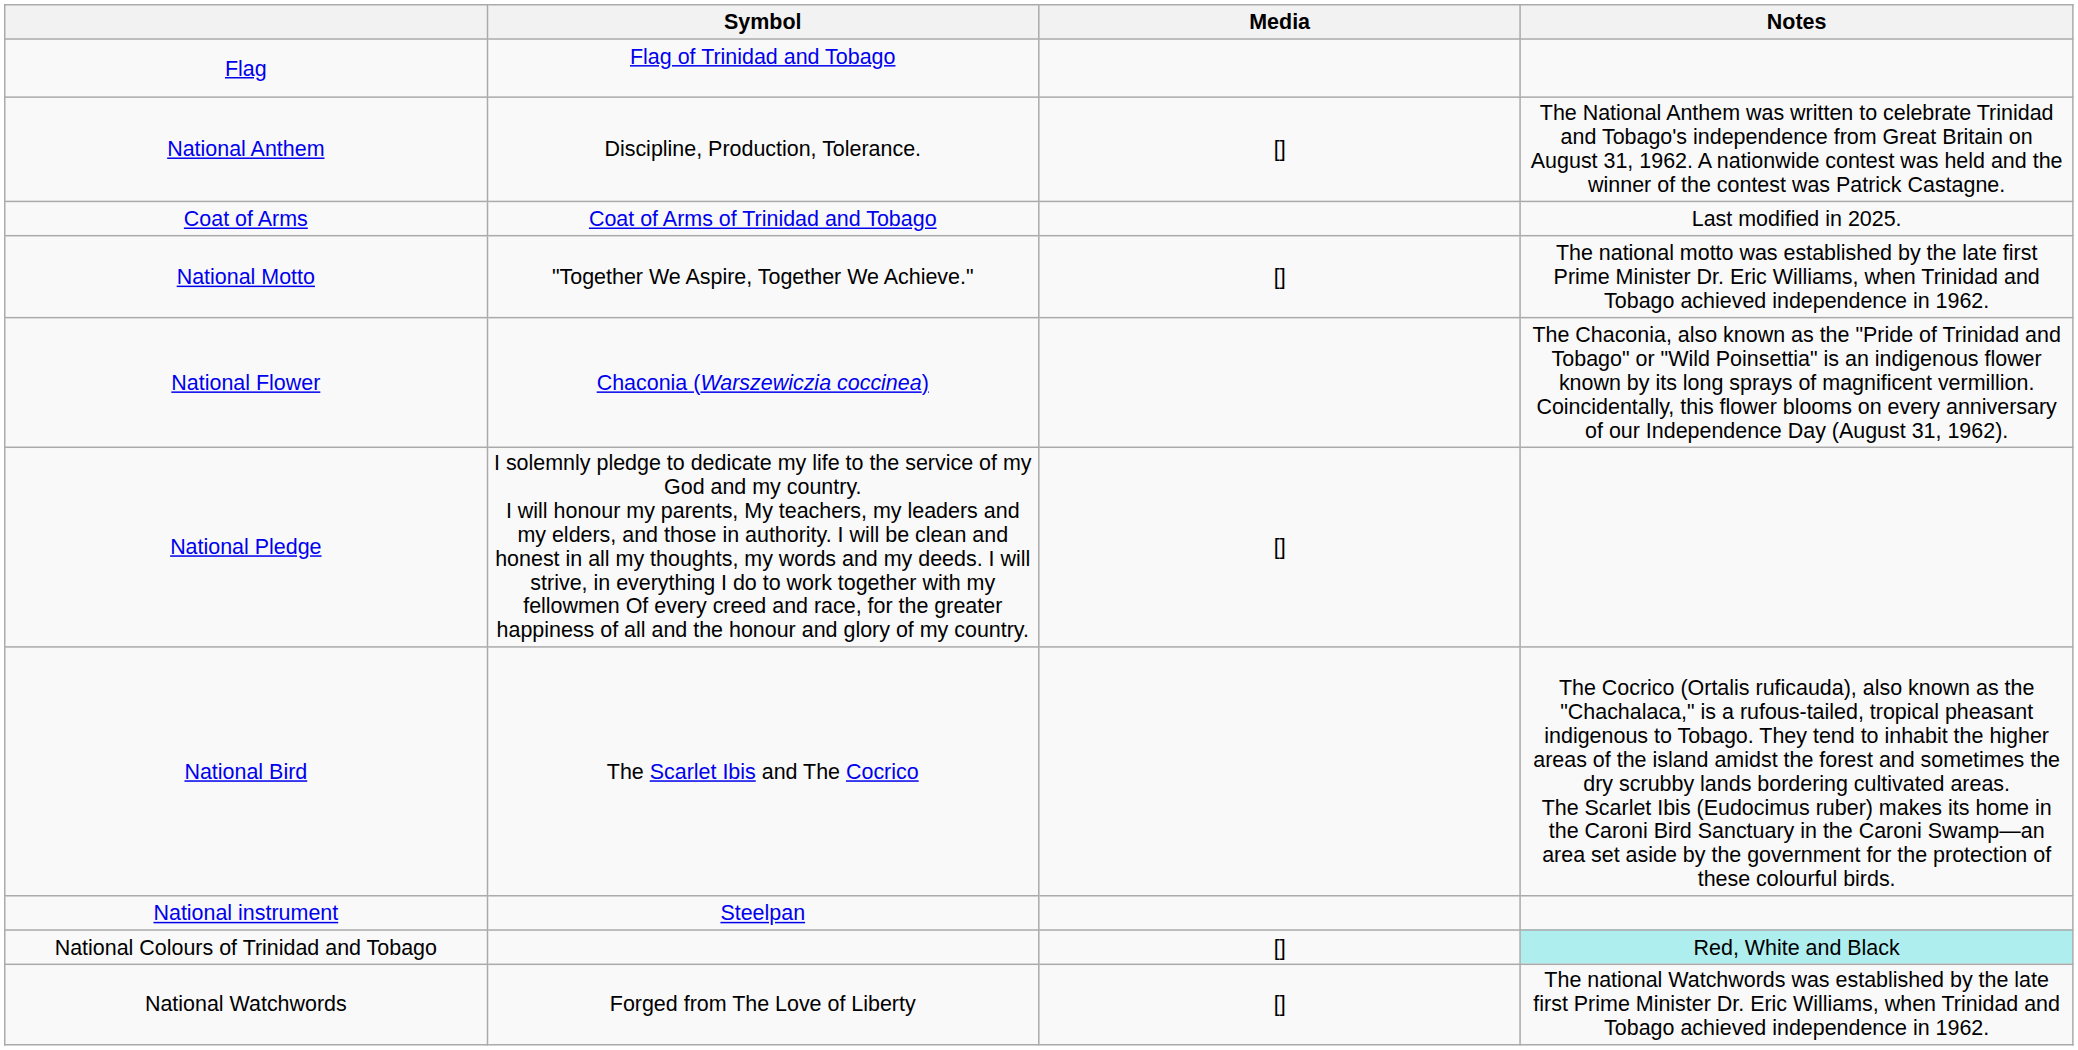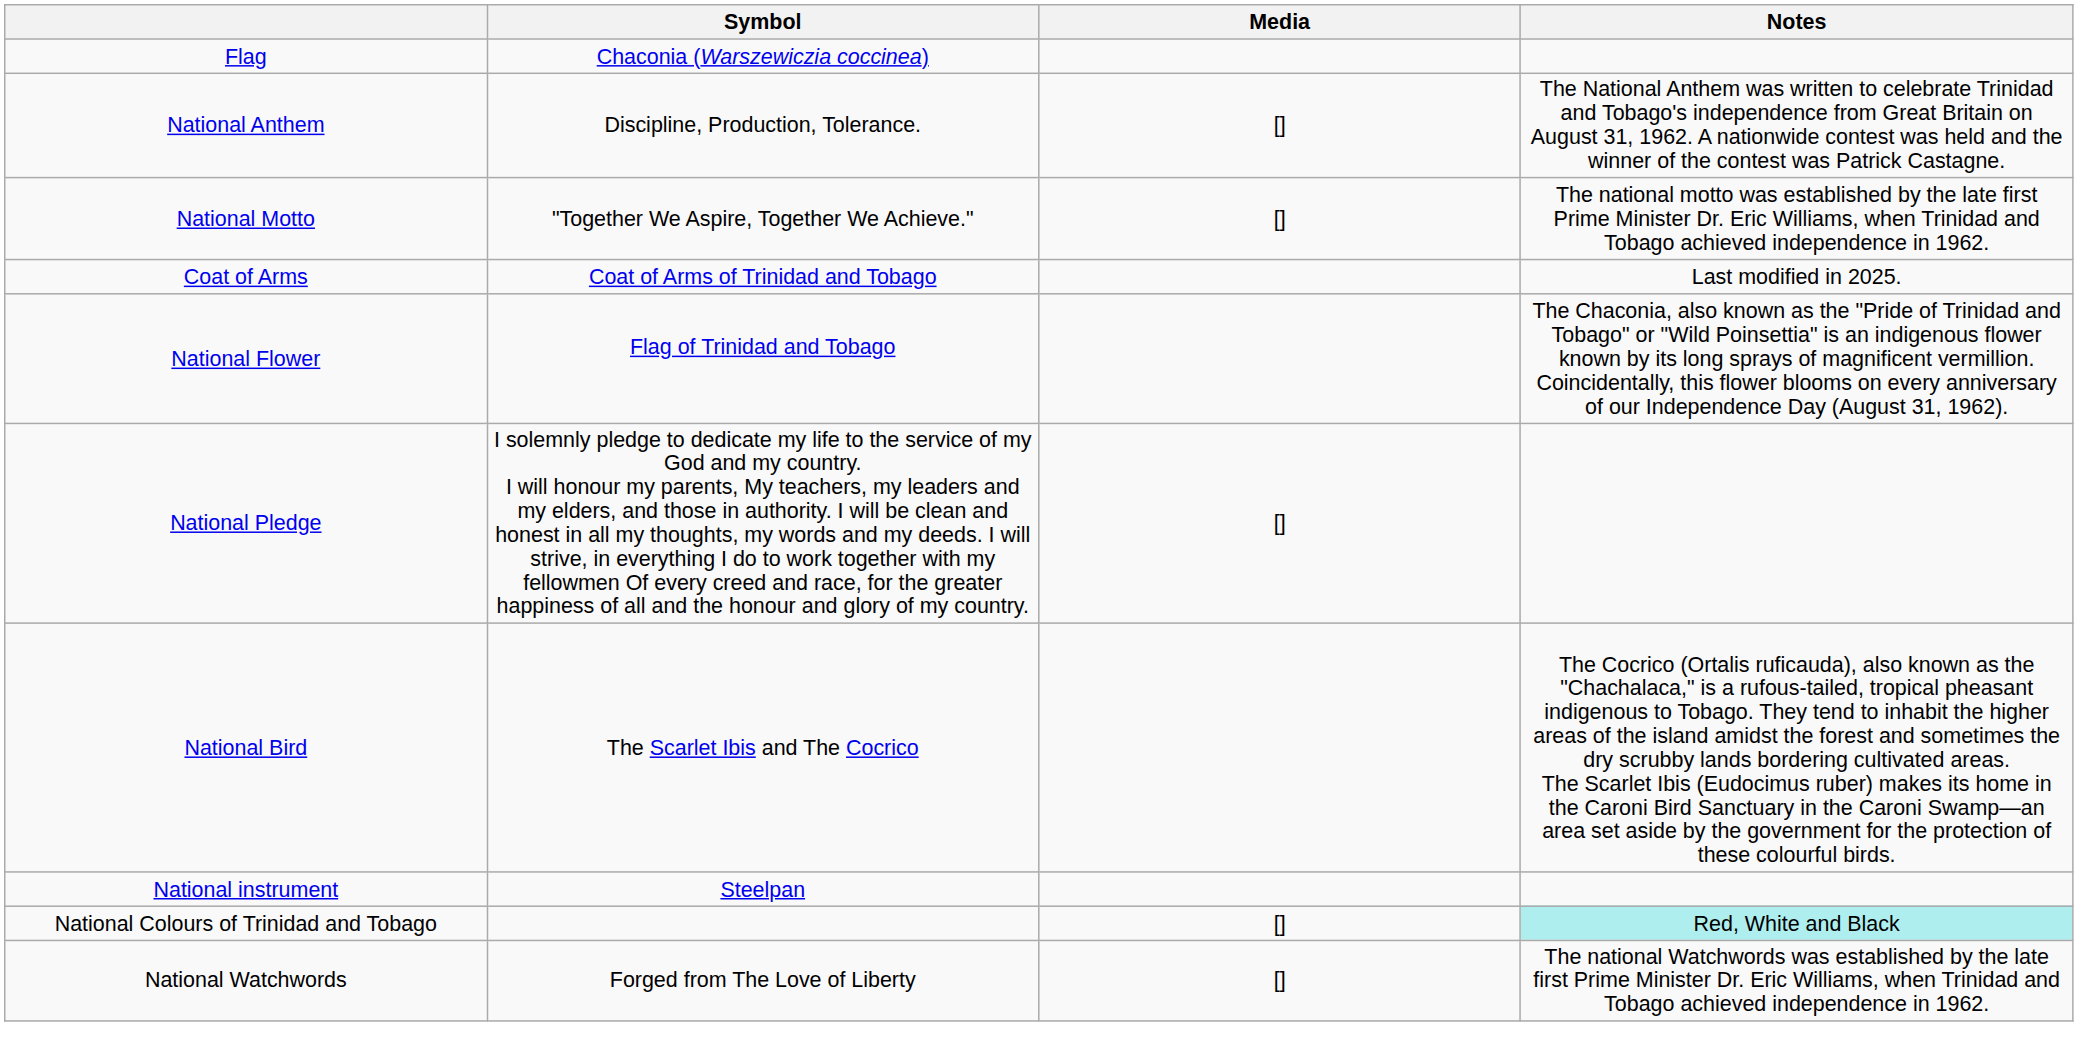(763, 56) Flag of Trinidad and Tobago -> (763, 56) Chaconia (Warszewiczia coccinea)
rows swapped: (246, 219) <-> (246, 277)
(763, 382) Chaconia (Warszewiczia coccinea) -> (763, 347) Flag of Trinidad and Tobago
